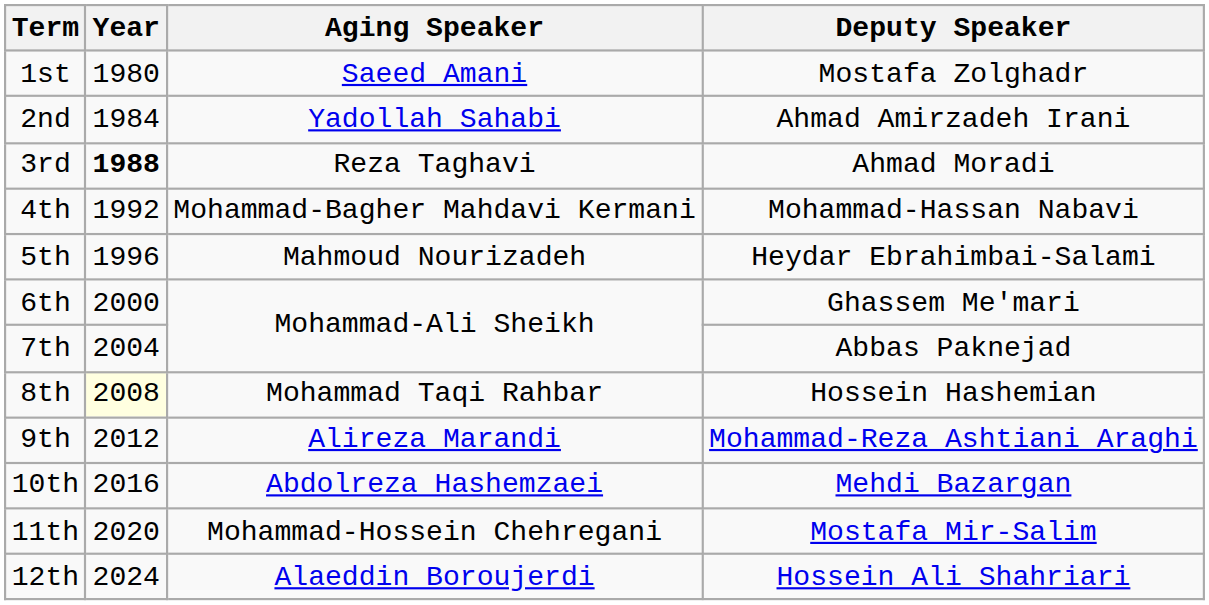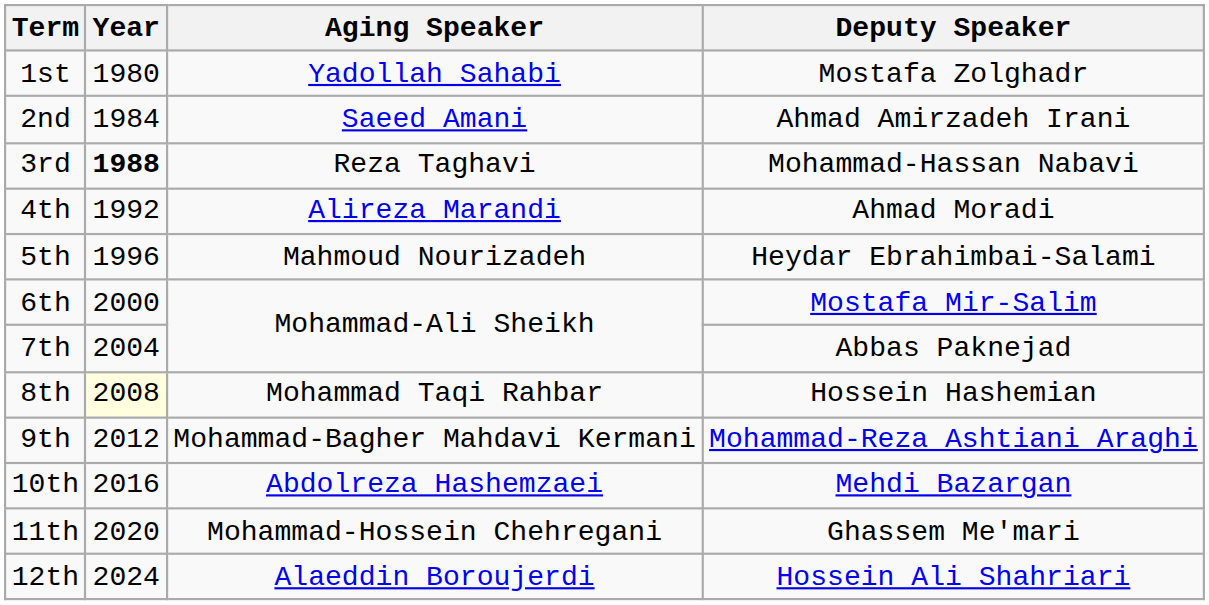(435, 74) Saeed Amani -> (435, 74) Yadollah Sahabi
(435, 119) Yadollah Sahabi -> (435, 119) Saeed Amani
(953, 165) Ahmad Moradi -> (953, 165) Mohammad-Hassan Nabavi
(435, 211) Mohammad-Bagher Mahdavi Kermani -> (435, 211) Alireza Marandi
(953, 211) Mohammad-Hassan Nabavi -> (953, 211) Ahmad Moradi
(953, 303) Ghassem Me'mari -> (953, 303) Mostafa Mir-Salim
(435, 440) Alireza Marandi -> (435, 440) Mohammad-Bagher Mahdavi Kermani
(953, 531) Mostafa Mir-Salim -> (953, 531) Ghassem Me'mari
